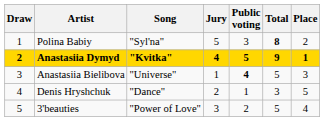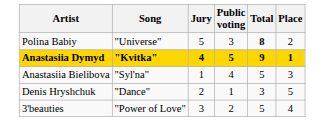- column: (19, 18)
(147, 41) "Syl'na" -> (138, 41) "Universe"
(153, 74) "Universe" -> (132, 74) "Syl'na"
(246, 74) bold -> (231, 74) normal
